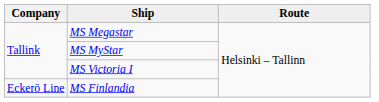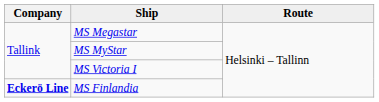(36, 87) normal -> (38, 87) bold
